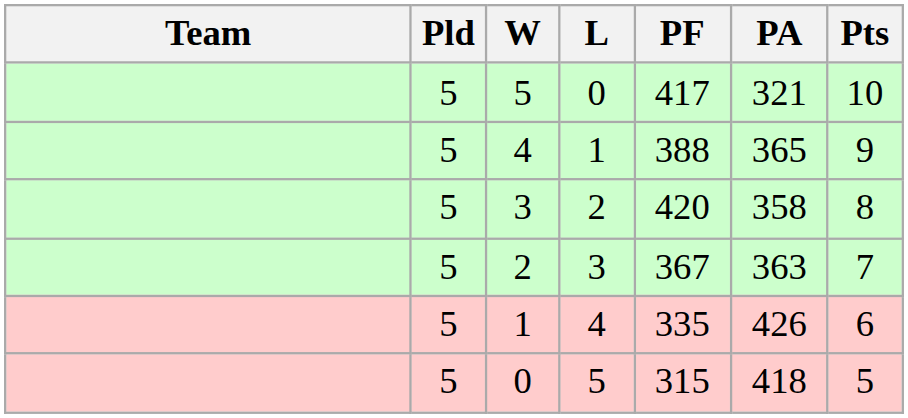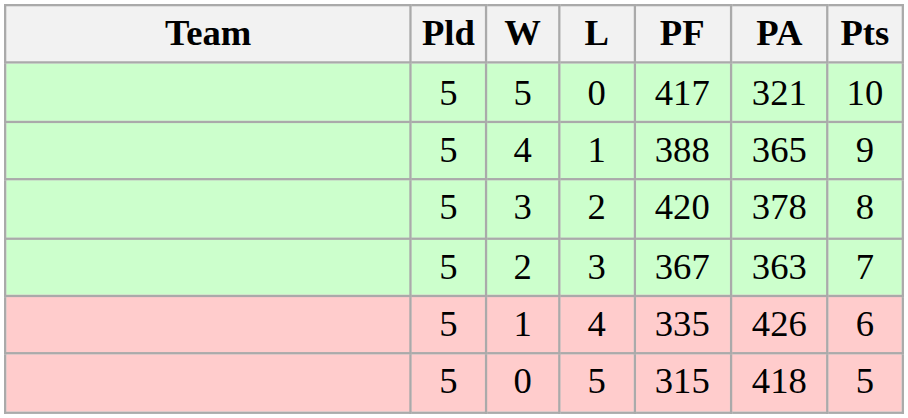(779, 207) 358 -> (779, 207) 378
